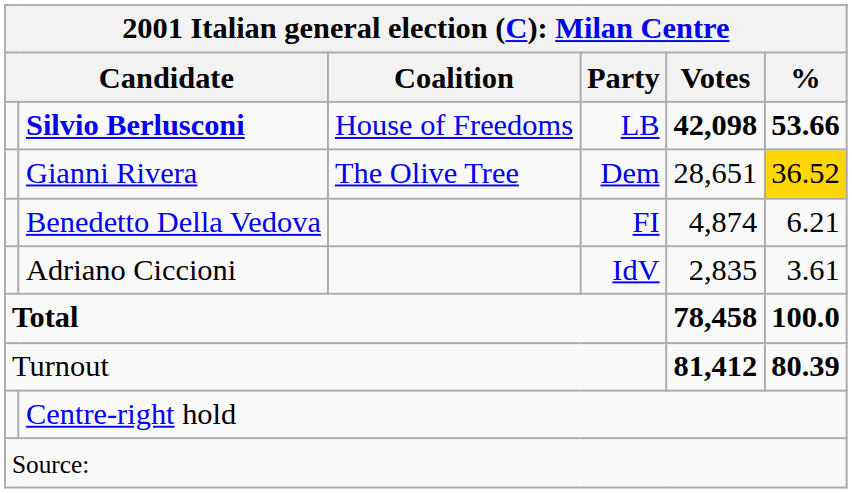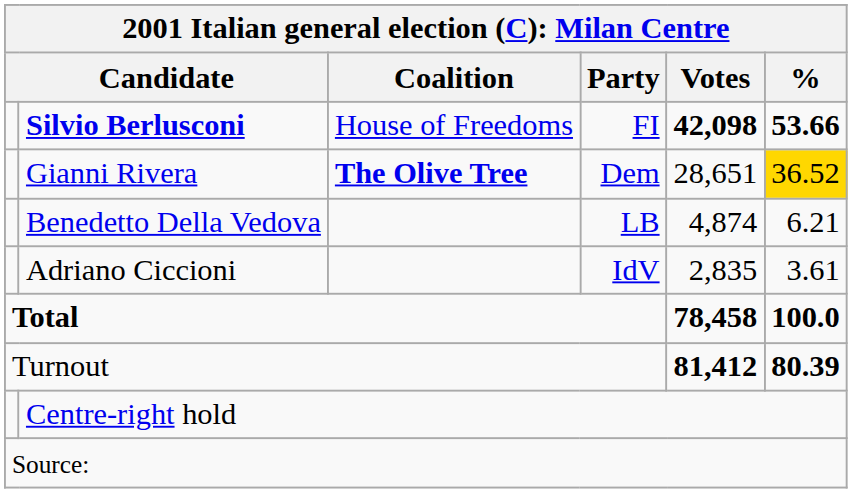(640, 125) LB -> (646, 125) FI
(427, 173) normal -> (431, 173) bold
(646, 221) FI -> (640, 221) LB
